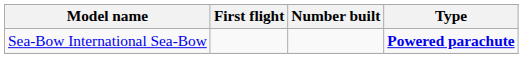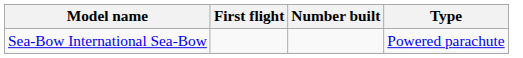(451, 41) bold -> (446, 41) normal
